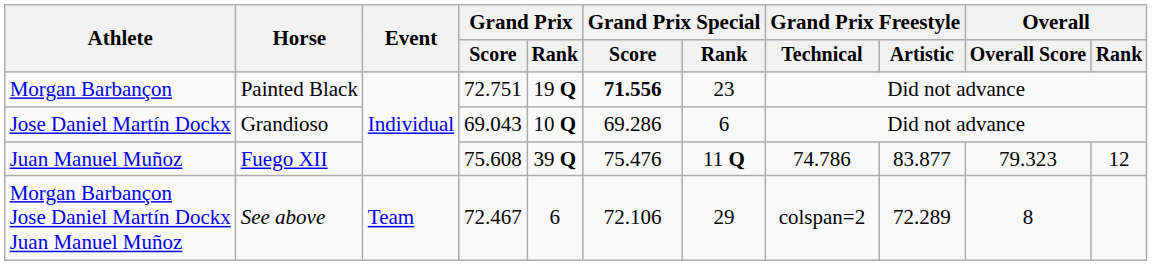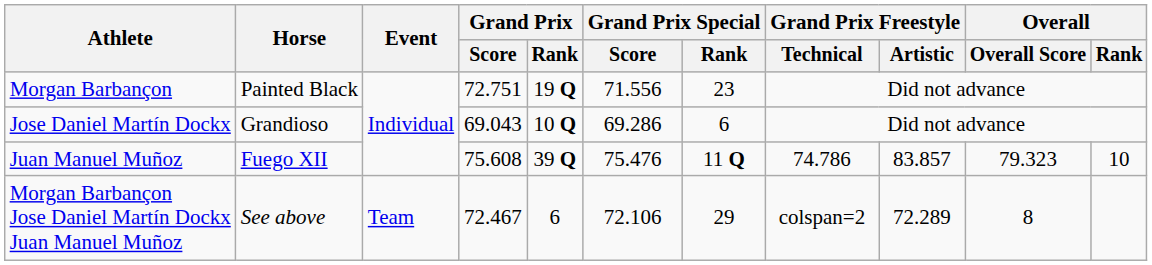(633, 89) bold -> (633, 89) normal
(922, 159) 83.877 -> (922, 159) 83.857
(1119, 159) 12 -> (1119, 159) 10
